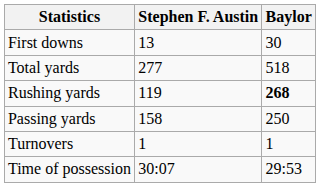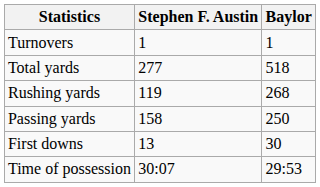rows swapped: (46, 42) <-> (41, 144)
(278, 93) bold -> (278, 93) normal
